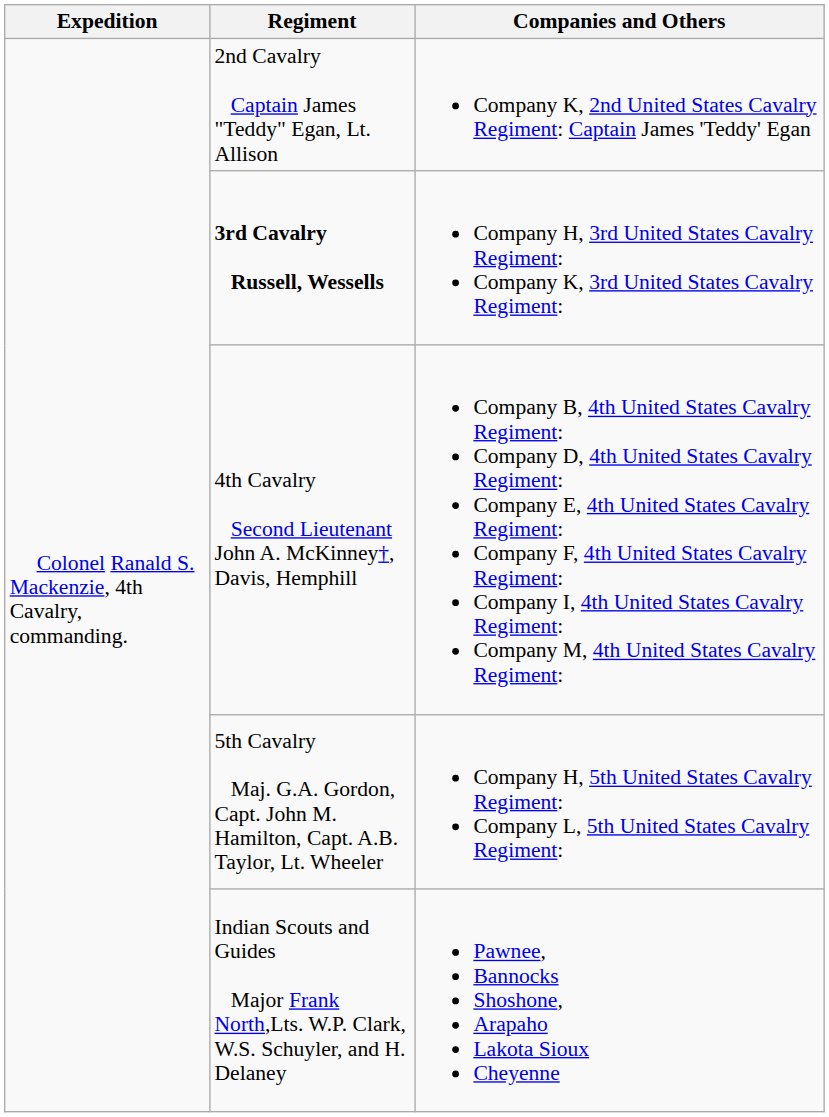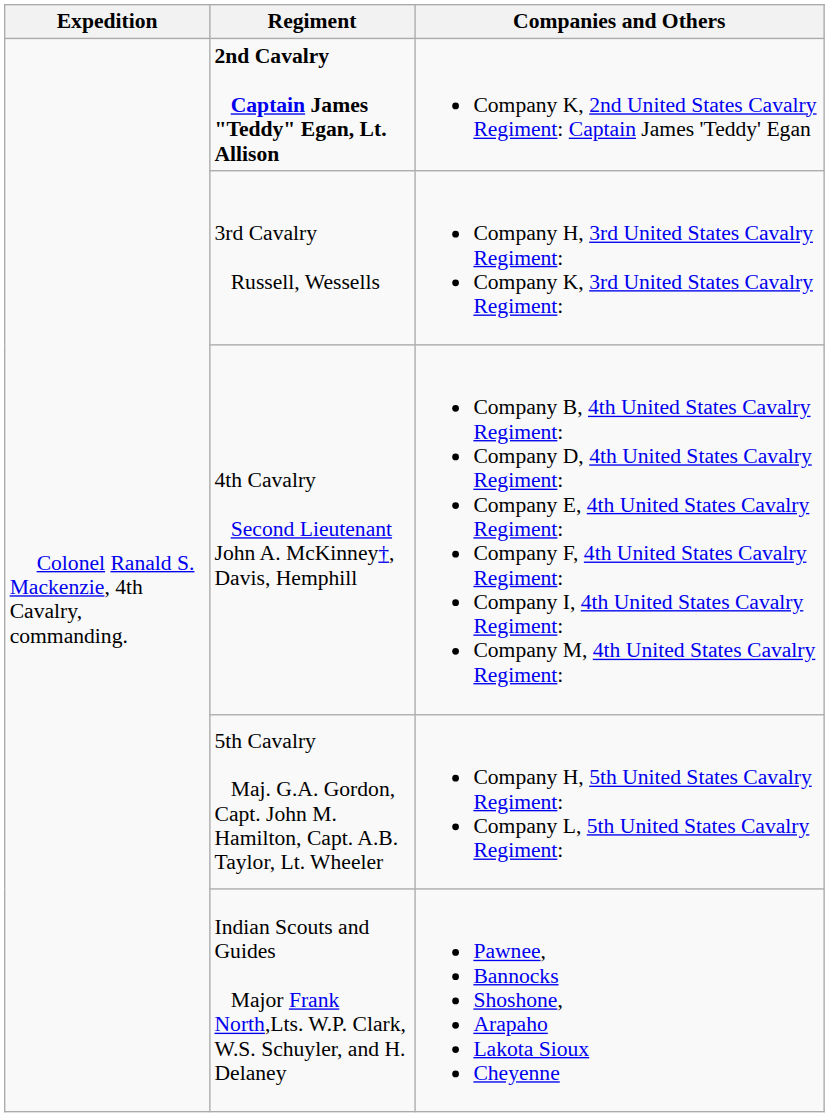(293, 104) normal -> (301, 104) bold
(299, 257) bold -> (297, 257) normal
